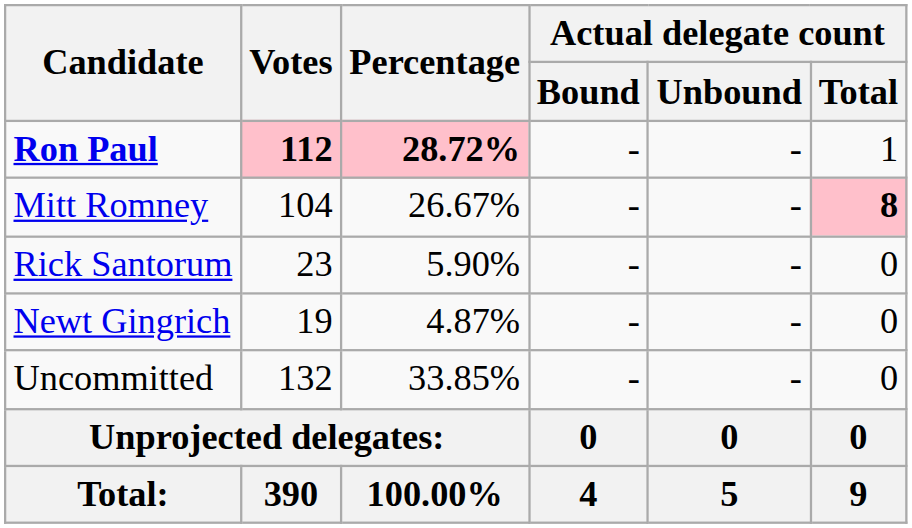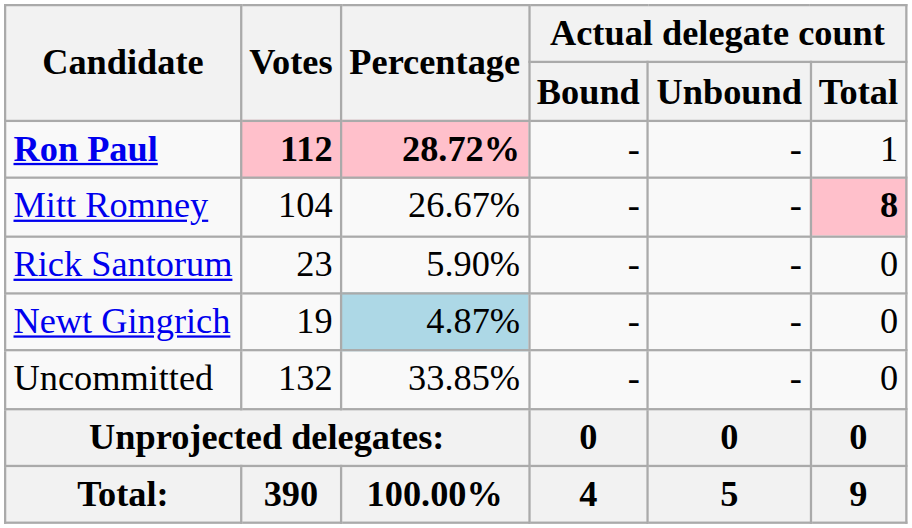(473, 321) no background -> (473, 321) lightblue background
